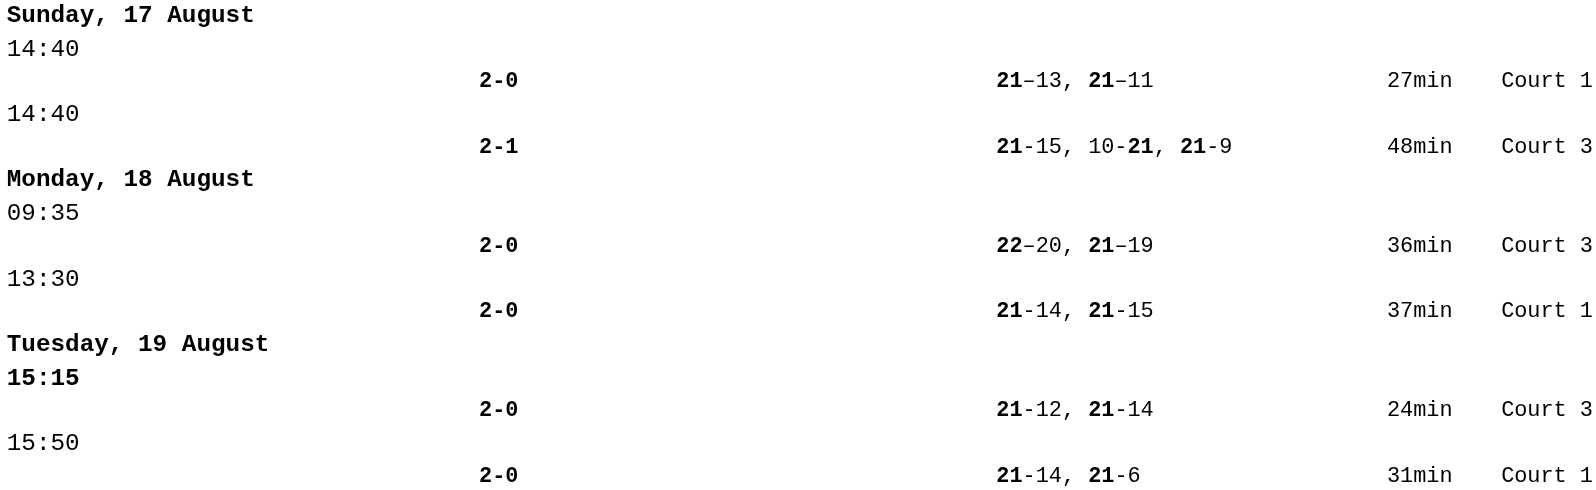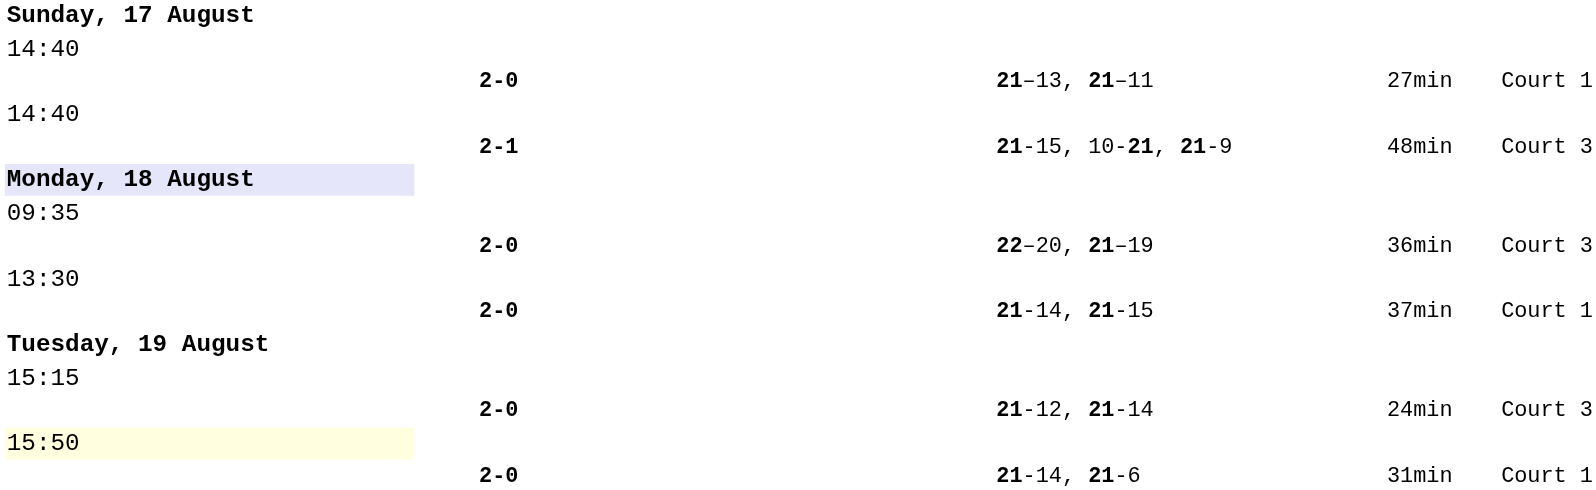(131, 180) no background -> (131, 180) lavender background
(43, 378) bold -> (43, 378) normal
(43, 444) no background -> (43, 444) lightyellow background
